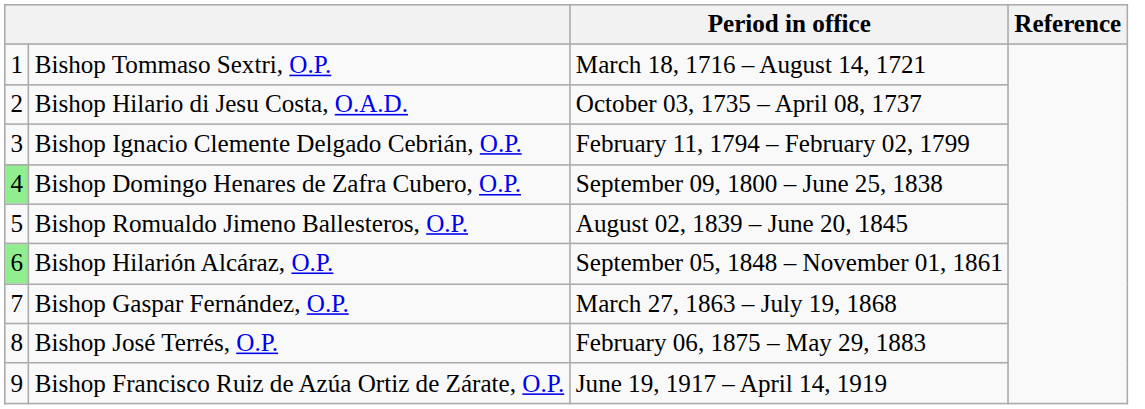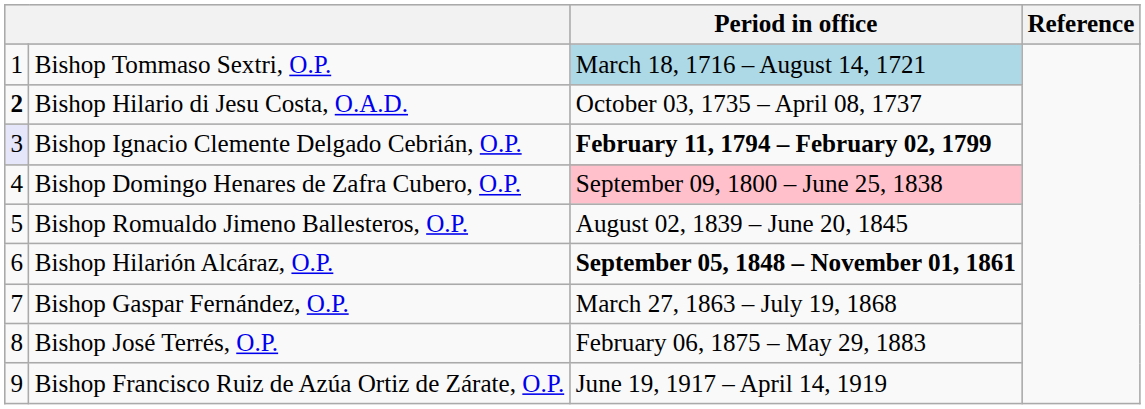(751, 64) no background -> (751, 64) lightblue background
(17, 104) normal -> (17, 104) bold
(17, 143) no background -> (17, 143) lavender background
(773, 143) normal -> (784, 143) bold
(17, 183) lightgreen background -> (17, 183) no background
(759, 183) no background -> (759, 183) pink background
(17, 263) lightgreen background -> (17, 263) no background
(789, 263) normal -> (796, 263) bold
